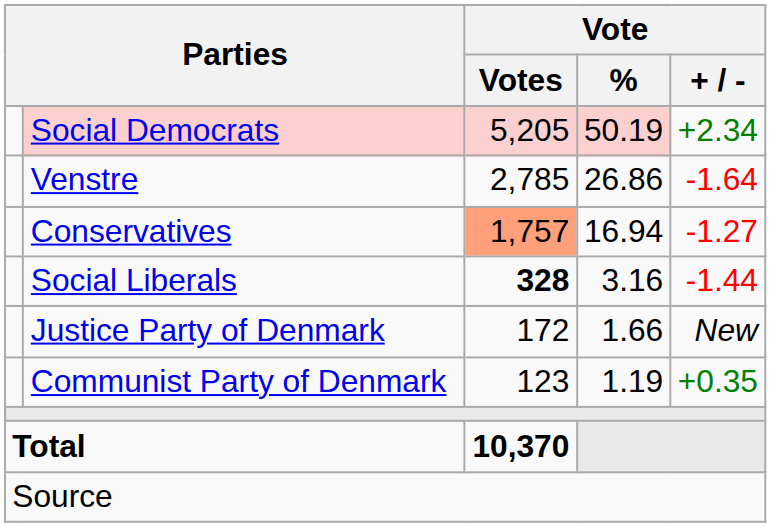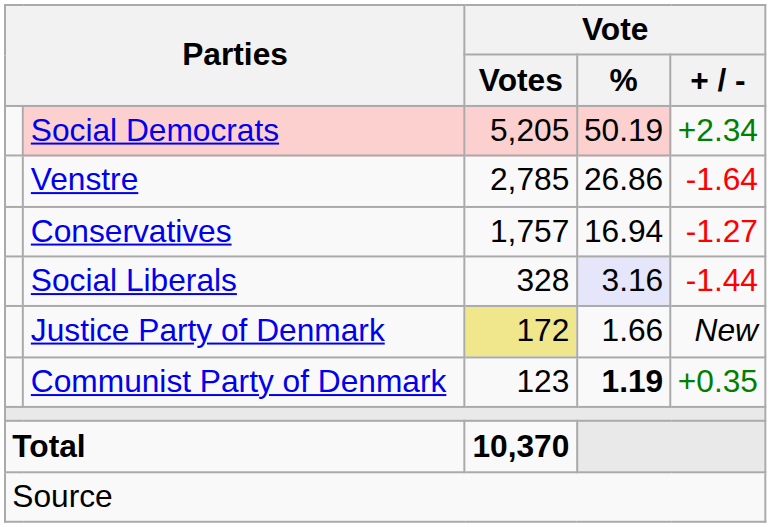(530, 230) lightsalmon background -> (530, 230) no background
(543, 280) bold -> (543, 280) normal
(632, 280) no background -> (632, 280) lavender background
(543, 331) no background -> (543, 331) khaki background
(632, 381) normal -> (632, 381) bold
